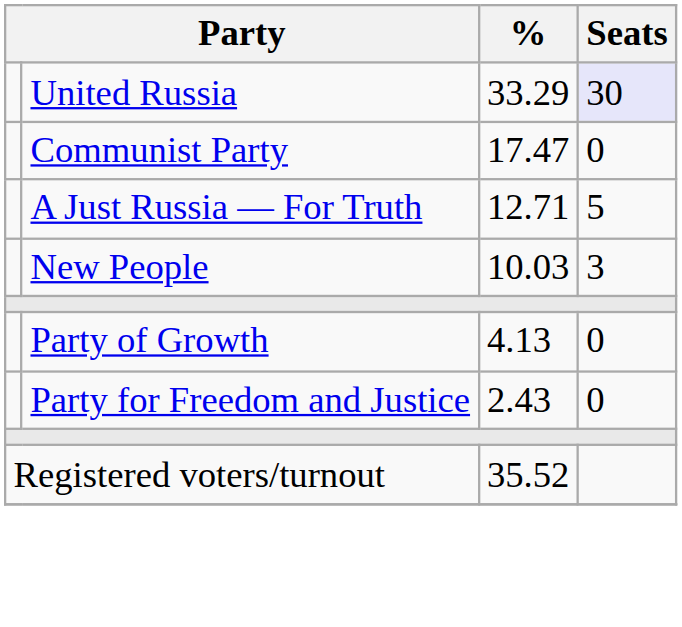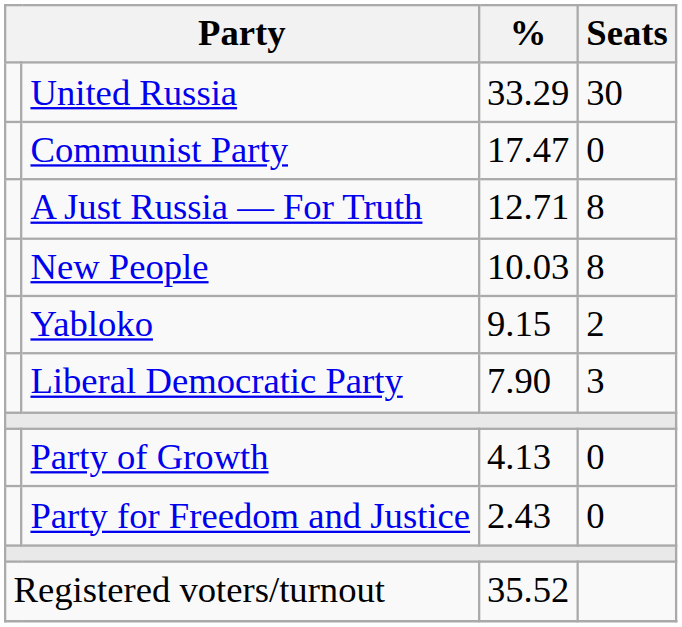(605, 91) lavender background -> (605, 91) no background
(595, 207) 5 -> (595, 207) 8
(595, 265) 3 -> (595, 265) 8
+ row: (92, 324)
+ row: (217, 382)
